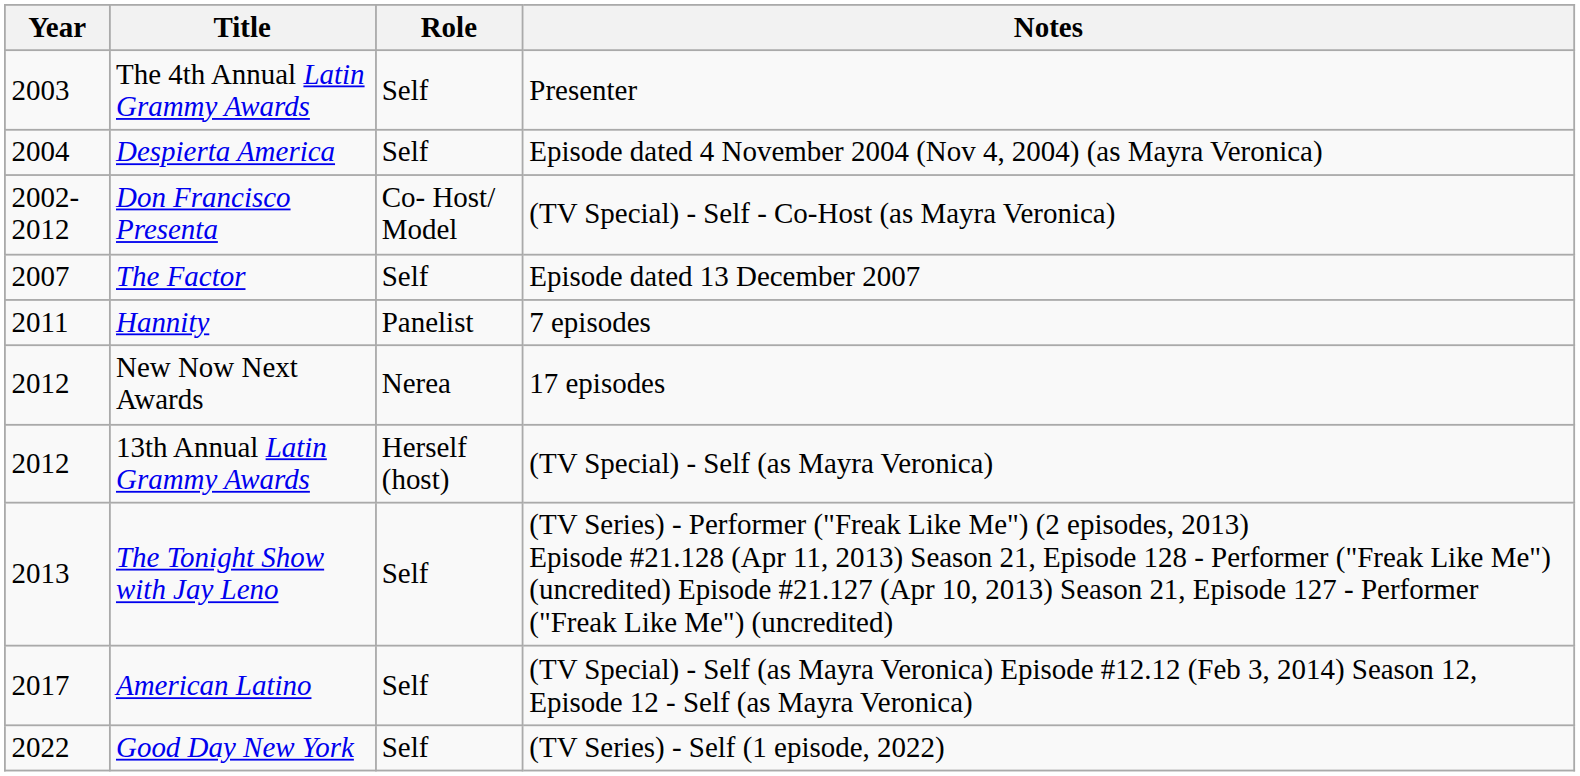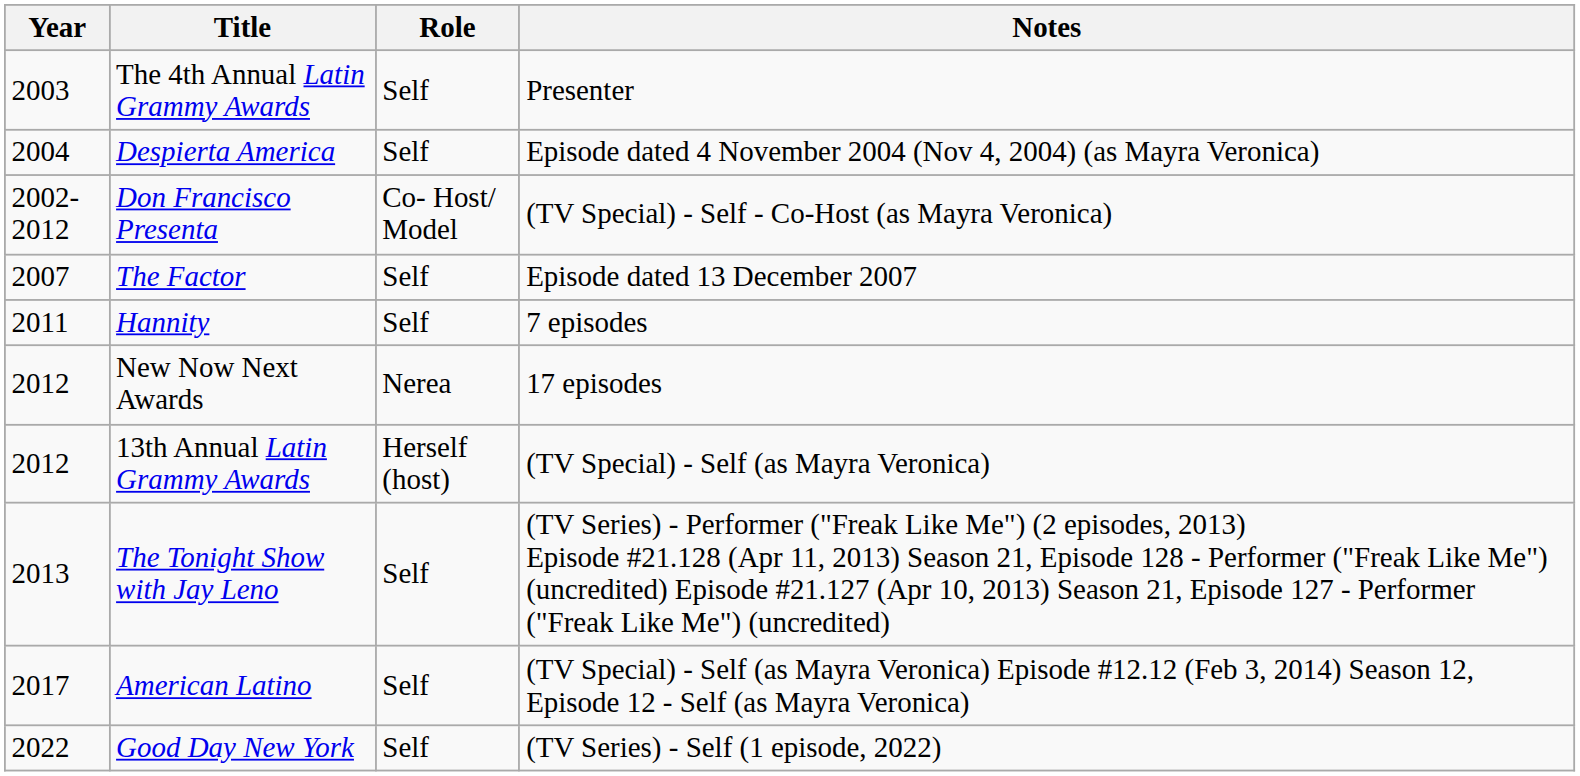(428, 322) Panelist -> (406, 322) Self
